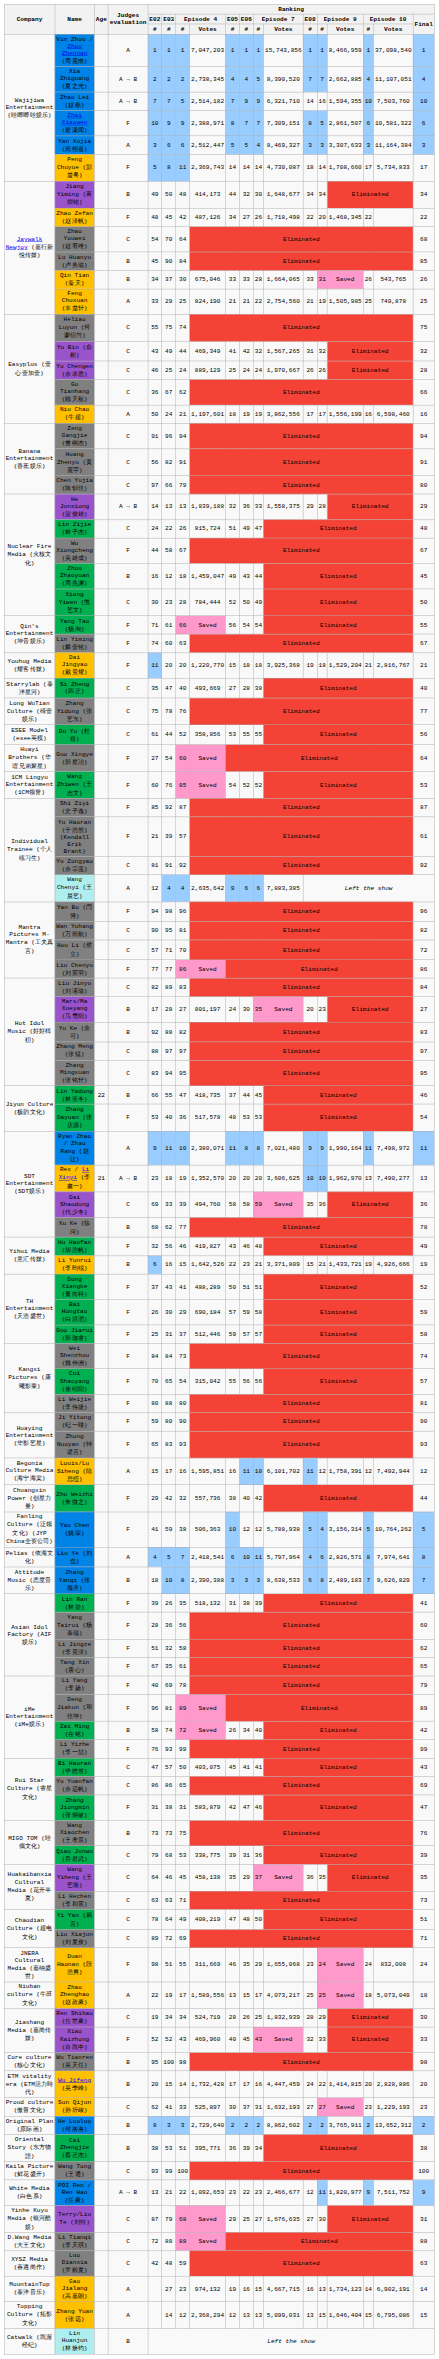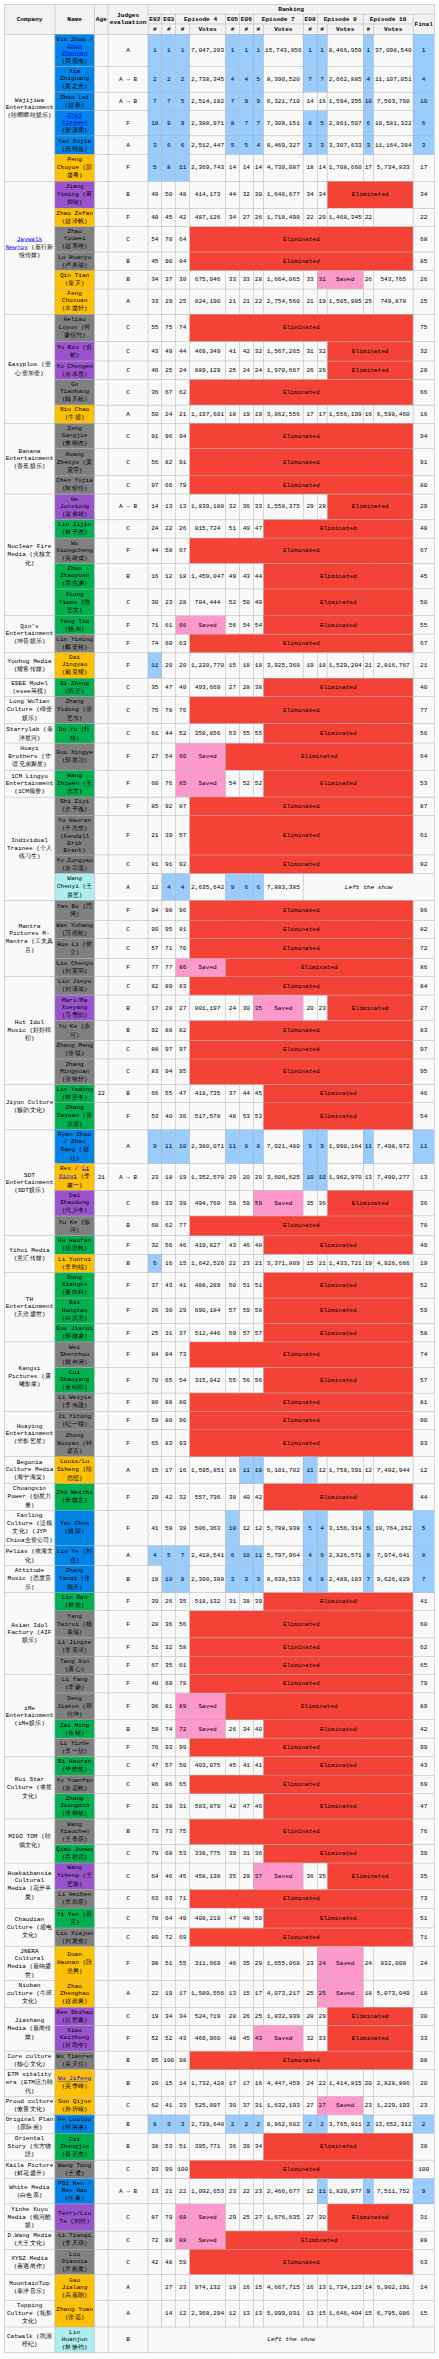(30, 688) Starrylab (泰洋星河) -> (30, 687) ESEE Model (esee英模)
(30, 735) ESEE Model (esee英模) -> (30, 734) Starrylab (泰洋星河)
